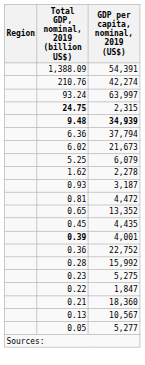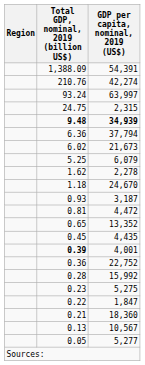(74, 108) bold -> (74, 108) normal
+ row: (123, 186)
